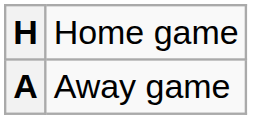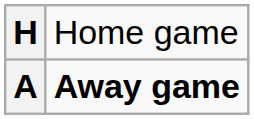(142, 86) normal -> (147, 86) bold
